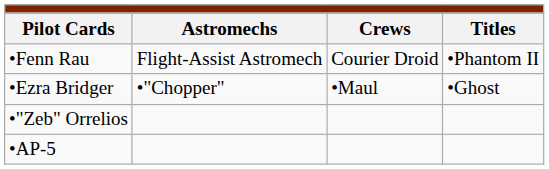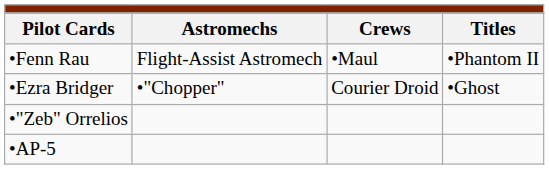(385, 58) Courier Droid -> (355, 58) •Maul
(355, 88) •Maul -> (385, 88) Courier Droid
